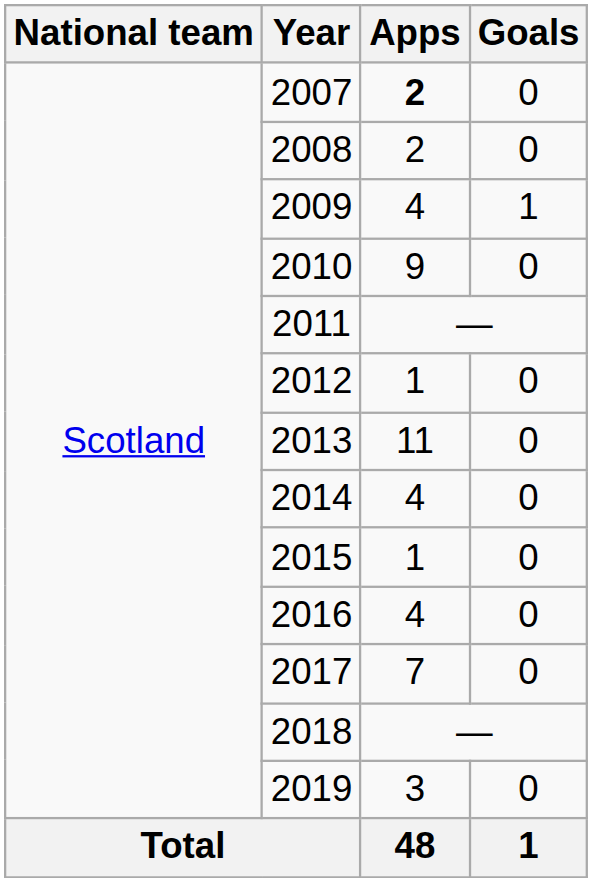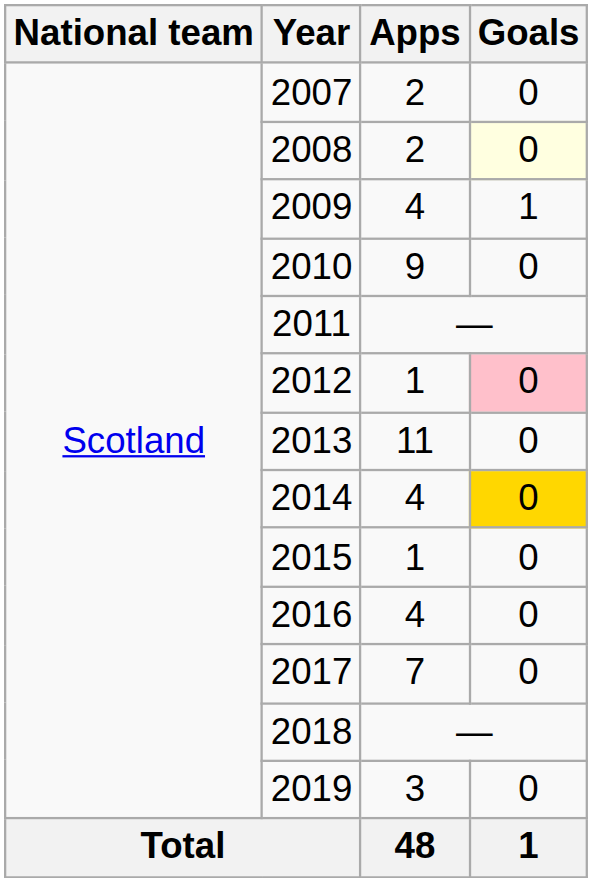(415, 91) bold -> (415, 91) normal
(529, 149) no background -> (529, 149) lightyellow background
(529, 382) no background -> (529, 382) pink background
(529, 498) no background -> (529, 498) gold background
